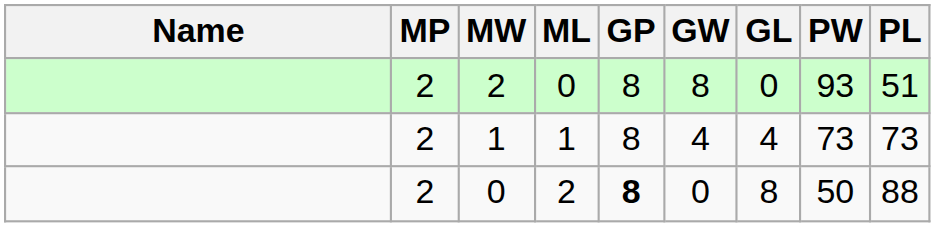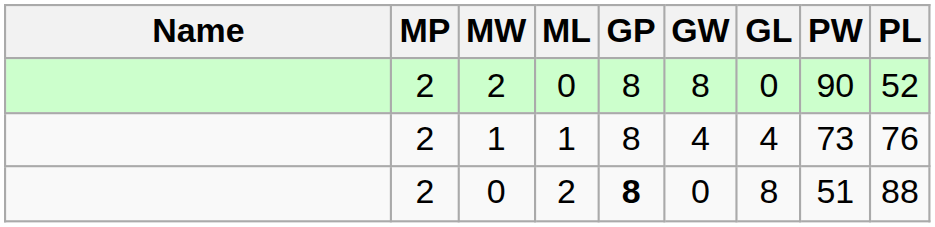(835, 85) 93 -> (835, 85) 90
(900, 85) 51 -> (900, 85) 52
(900, 138) 73 -> (900, 138) 76
(835, 192) 50 -> (835, 192) 51
